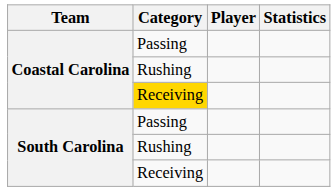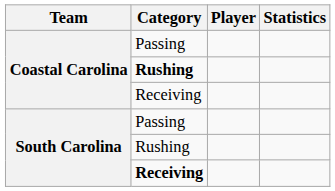(164, 69) normal -> (164, 69) bold
(170, 95) gold background -> (168, 95) no background
(170, 173) normal -> (169, 173) bold
